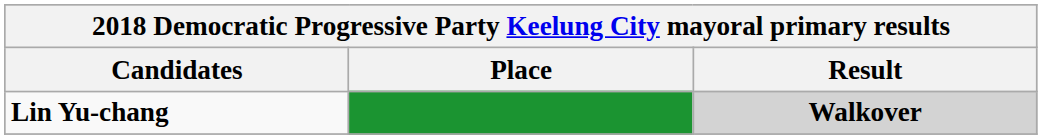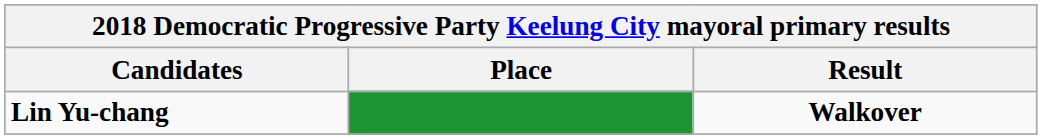(865, 112) lightgrey background -> (865, 112) no background
